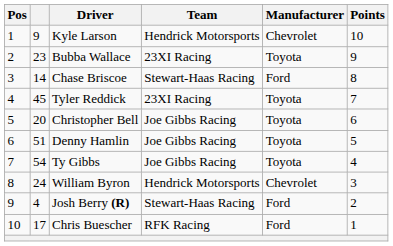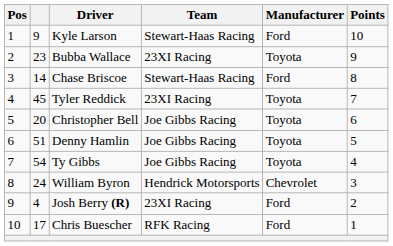(202, 35) Hendrick Motorsports -> (199, 35) Stewart-Haas Racing
(291, 35) Chevrolet -> (278, 35) Ford
(199, 203) Stewart-Haas Racing -> (178, 203) 23XI Racing
